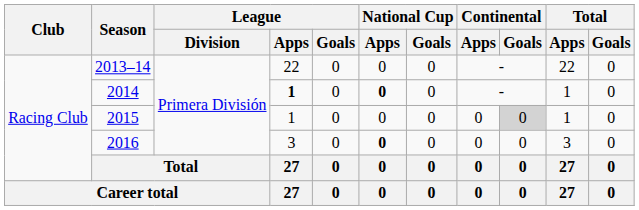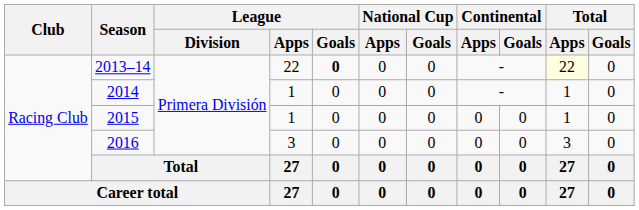(336, 67) normal -> (336, 67) bold
(567, 67) no background -> (567, 67) lightyellow background
(291, 92) bold -> (291, 92) normal
(382, 92) bold -> (382, 92) normal
(523, 117) lightgrey background -> (523, 117) no background
(382, 142) bold -> (382, 142) normal
